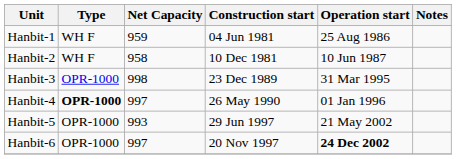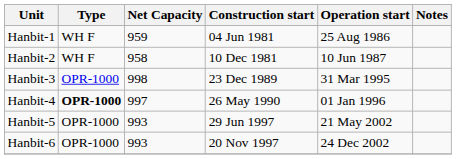(137, 143) 997 -> (137, 143) 993
(355, 143) bold -> (355, 143) normal
